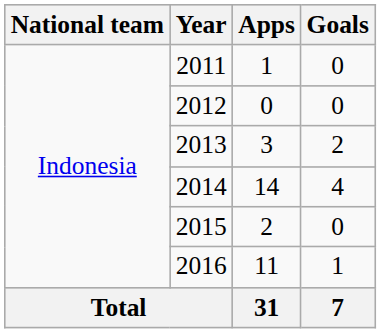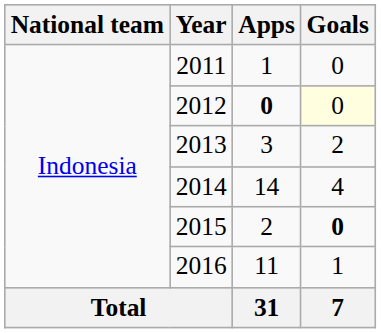(267, 105) normal -> (267, 105) bold
(338, 105) no background -> (338, 105) lightyellow background
(338, 226) normal -> (338, 226) bold
